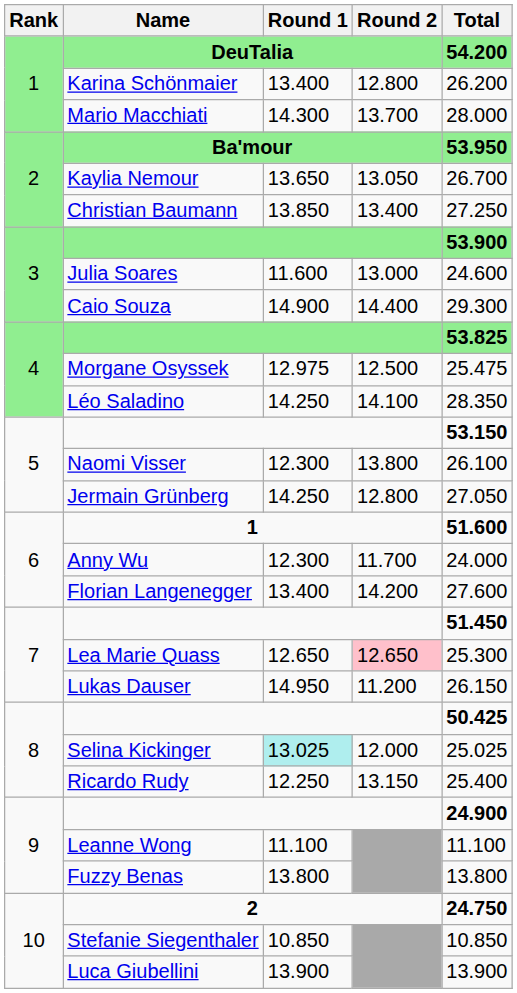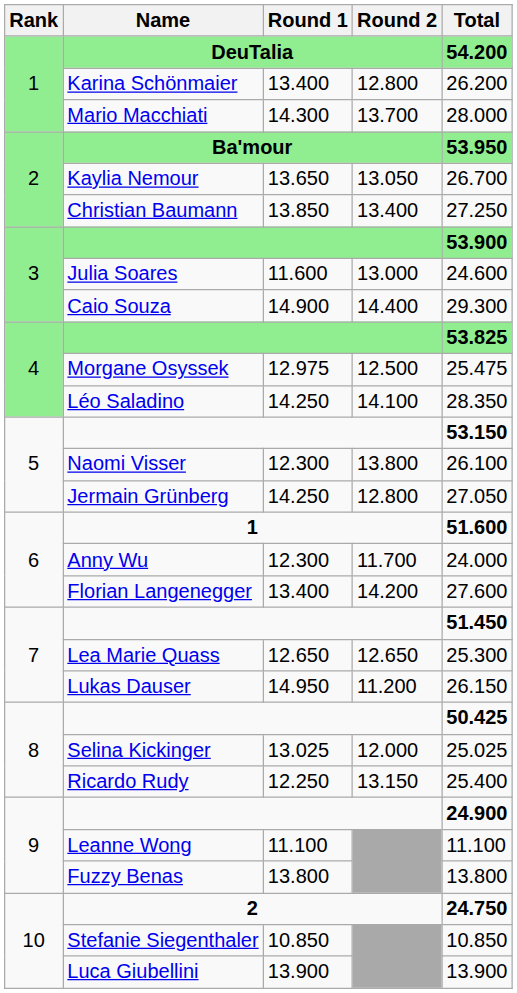(388, 654) pink background -> (388, 654) no background
(298, 749) paleturquoise background -> (298, 749) no background
